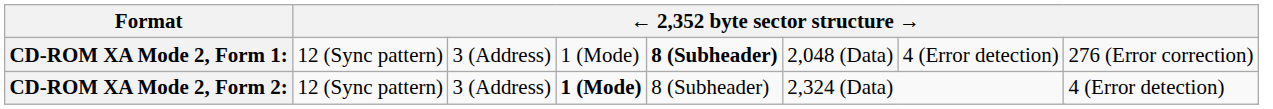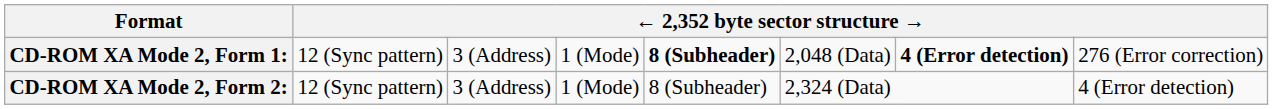(981, 54) normal -> (984, 54) bold
(601, 87) bold -> (600, 87) normal
